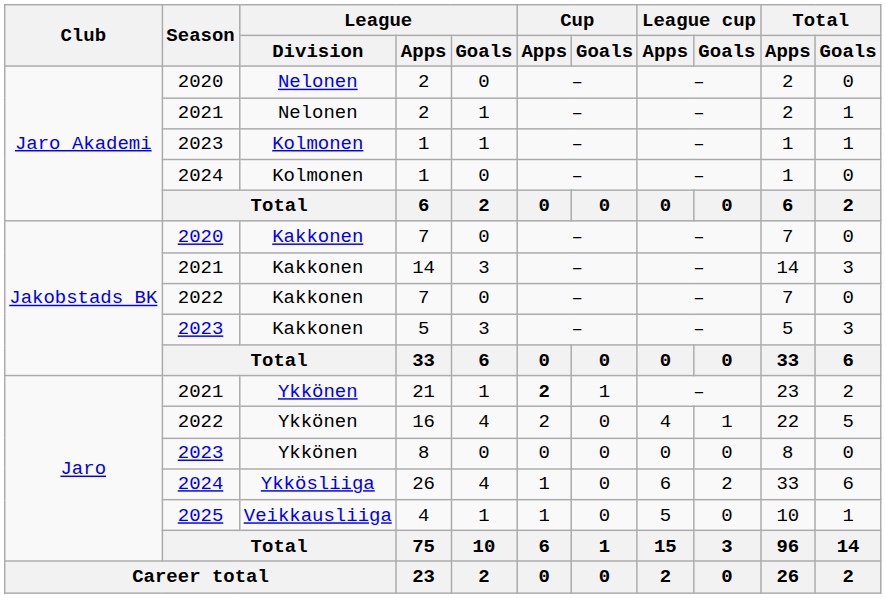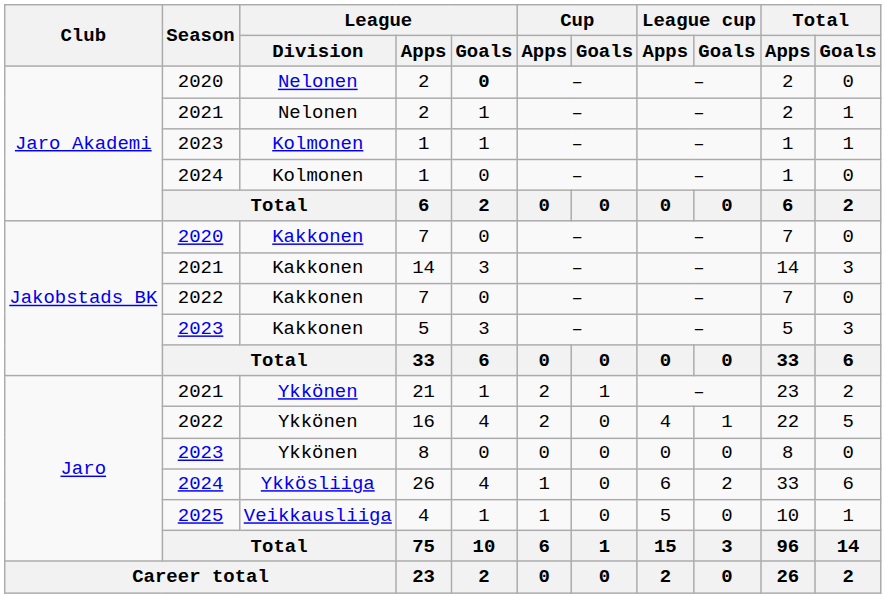(484, 82) normal -> (484, 82) bold
(544, 391) bold -> (544, 391) normal
